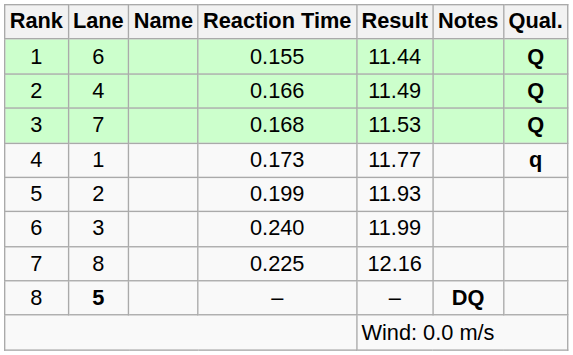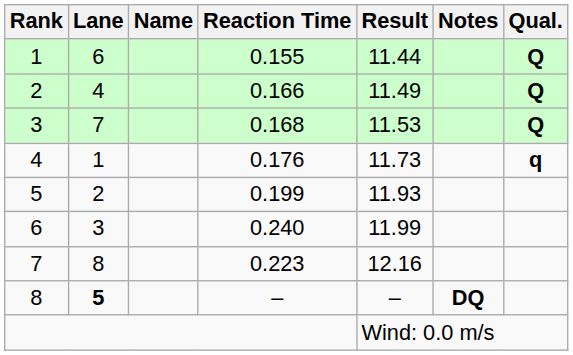(277, 159) 0.173 -> (277, 159) 0.176
(395, 159) 11.77 -> (395, 159) 11.73
(277, 263) 0.225 -> (277, 263) 0.223
